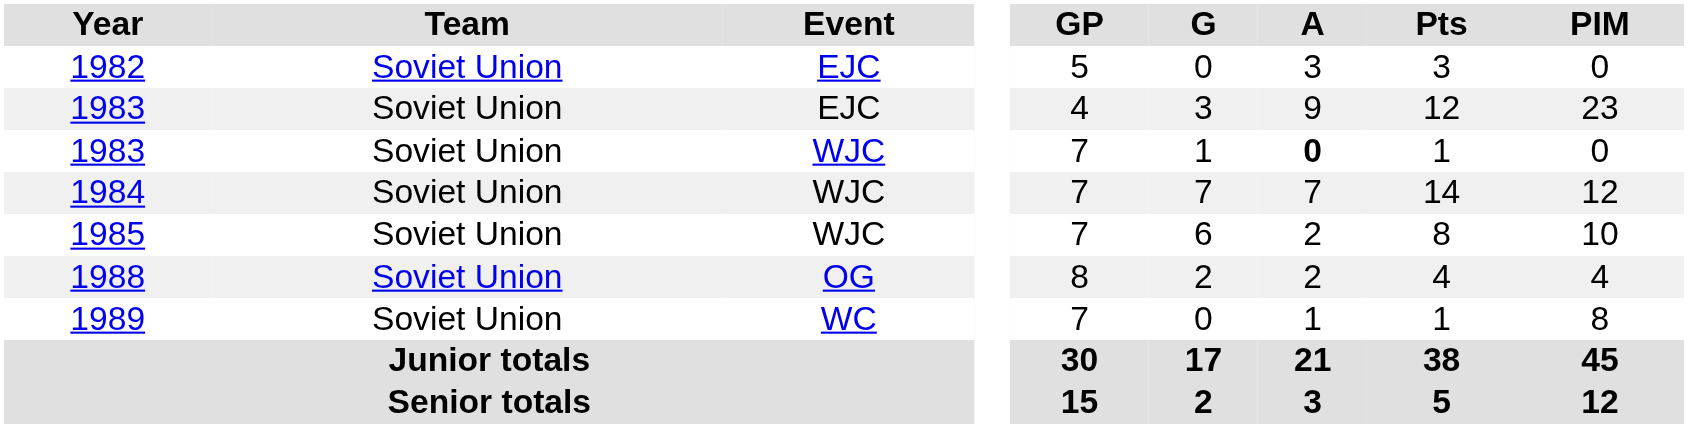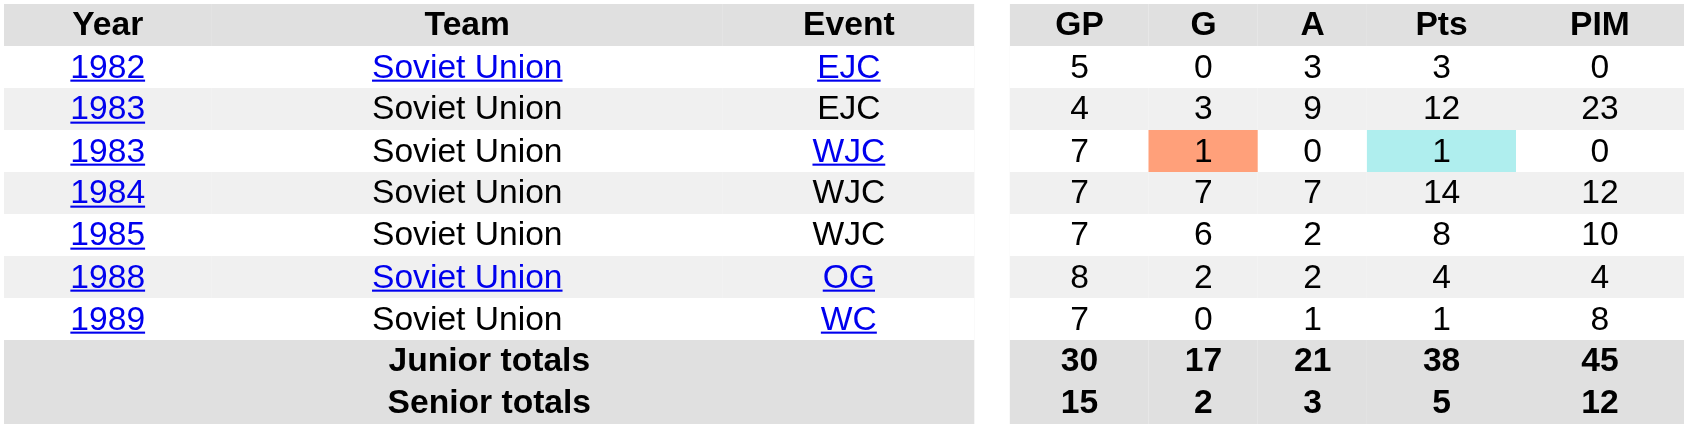(1203, 150) no background -> (1203, 150) lightsalmon background
(1313, 150) bold -> (1313, 150) normal
(1442, 150) no background -> (1442, 150) paleturquoise background
